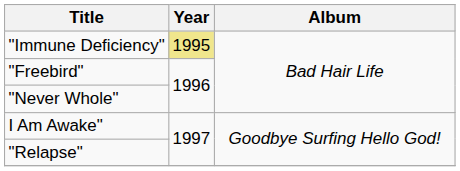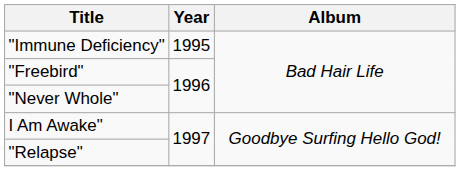(191, 44) khaki background -> (191, 44) no background
